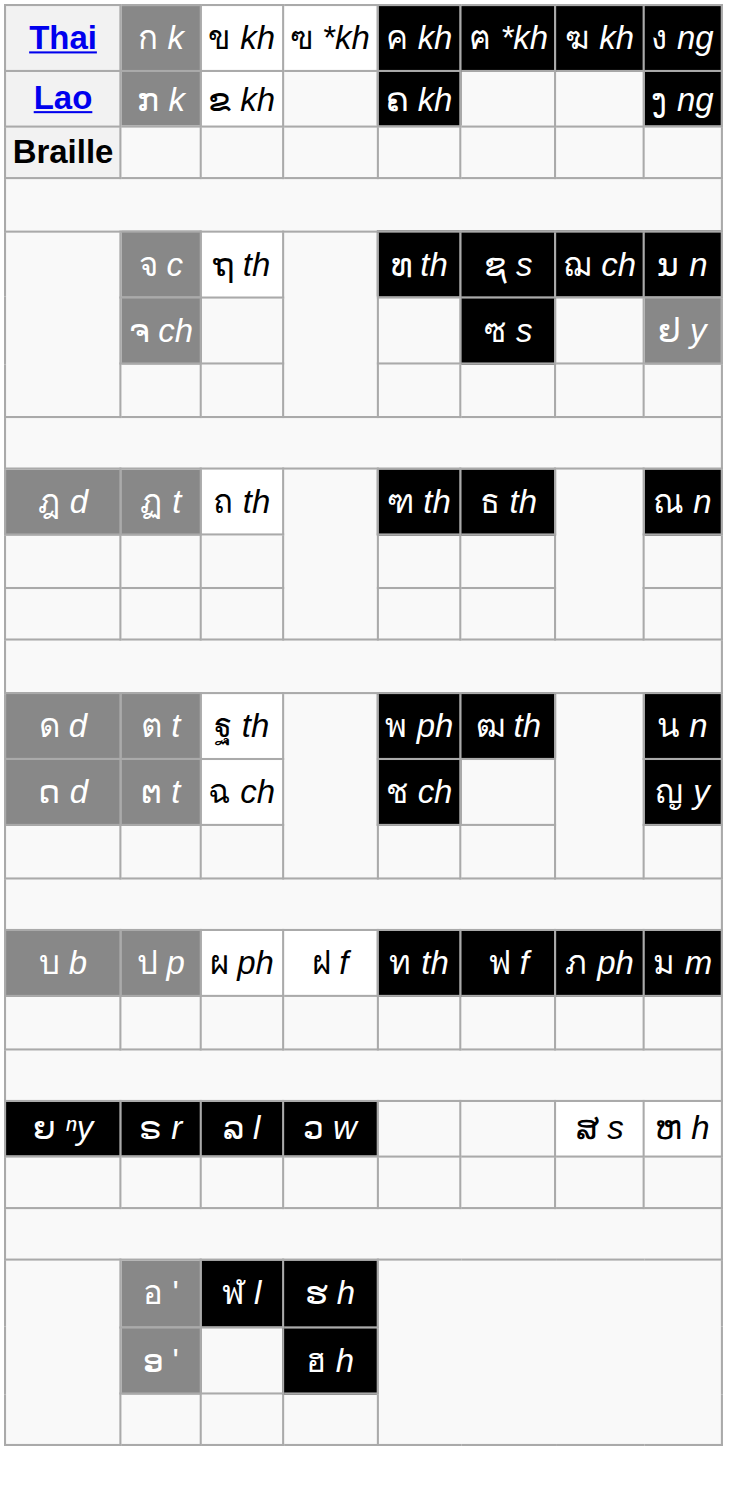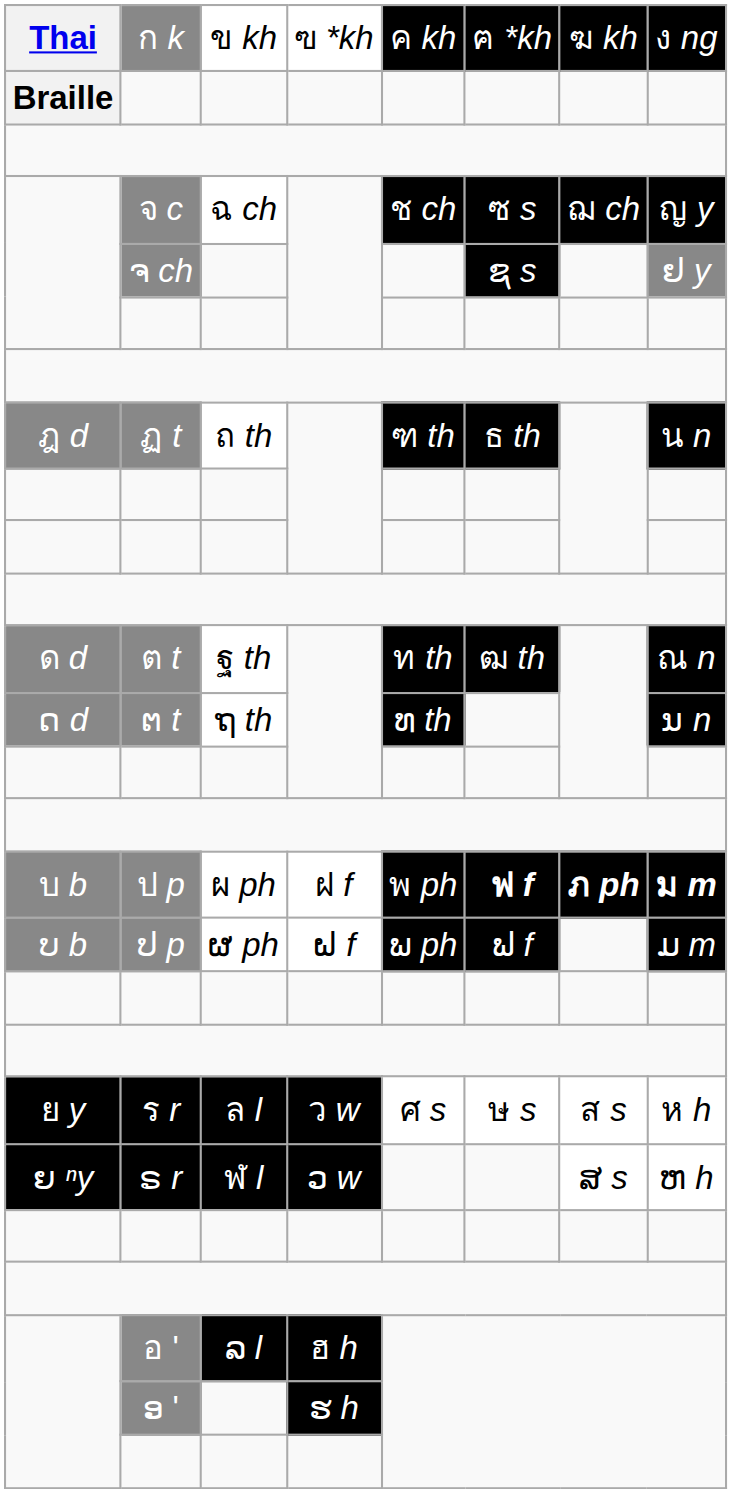- row: (63, 98)
(242, 264) ຖ th -> (244, 210) ฉ ch
(419, 264) ທ th -> (423, 210) ช ch
(508, 264) ຊ s -> (512, 210) ซ s
(682, 264) ນ n -> (686, 210) ญ y
(508, 331) ซ s -> (512, 270) ຊ s
(682, 502) ณ n -> (686, 435) น n
(419, 725) พ ph -> (423, 659) ท th
(682, 725) น n -> (686, 659) ณ n
(242, 792) ฉ ch -> (244, 719) ຖ th
(419, 792) ช ch -> (423, 719) ທ th
(682, 792) ญ y -> (686, 719) ນ n
(419, 963) ท th -> (423, 884) พ ph
(508, 963) normal -> (512, 884) bold
(600, 963) normal -> (604, 884) bold
(682, 963) normal -> (686, 884) bold
+ row: (63, 945)
+ row: (63, 1110)
(242, 1128) ລ l -> (244, 1177) ฬ l
(242, 1293) ฬ l -> (244, 1348) ລ l
(330, 1293) ຮ h -> (334, 1348) ฮ h
(330, 1360) ฮ h -> (334, 1408) ຮ h
